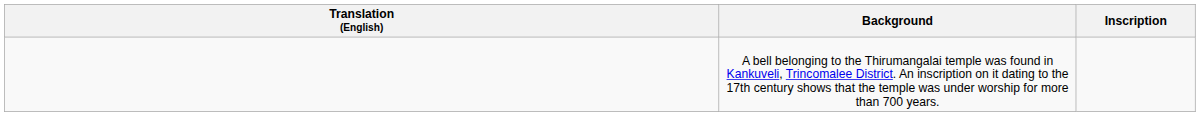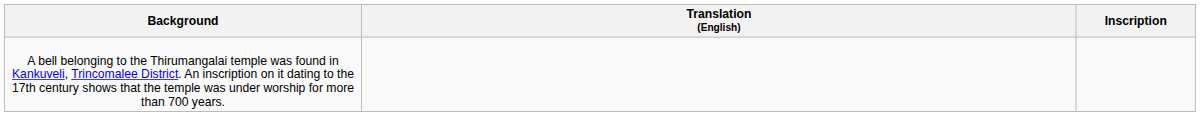columns swapped: (898, 20) <-> (362, 20)
